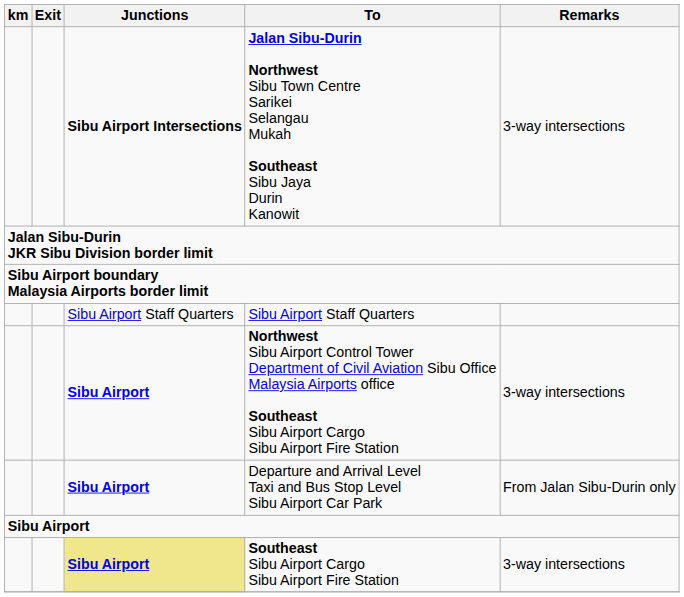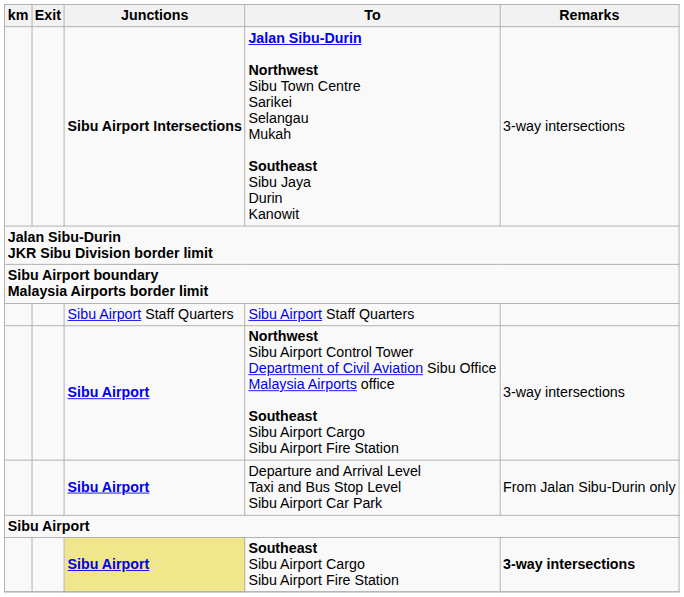(564, 564) normal -> (569, 564) bold
